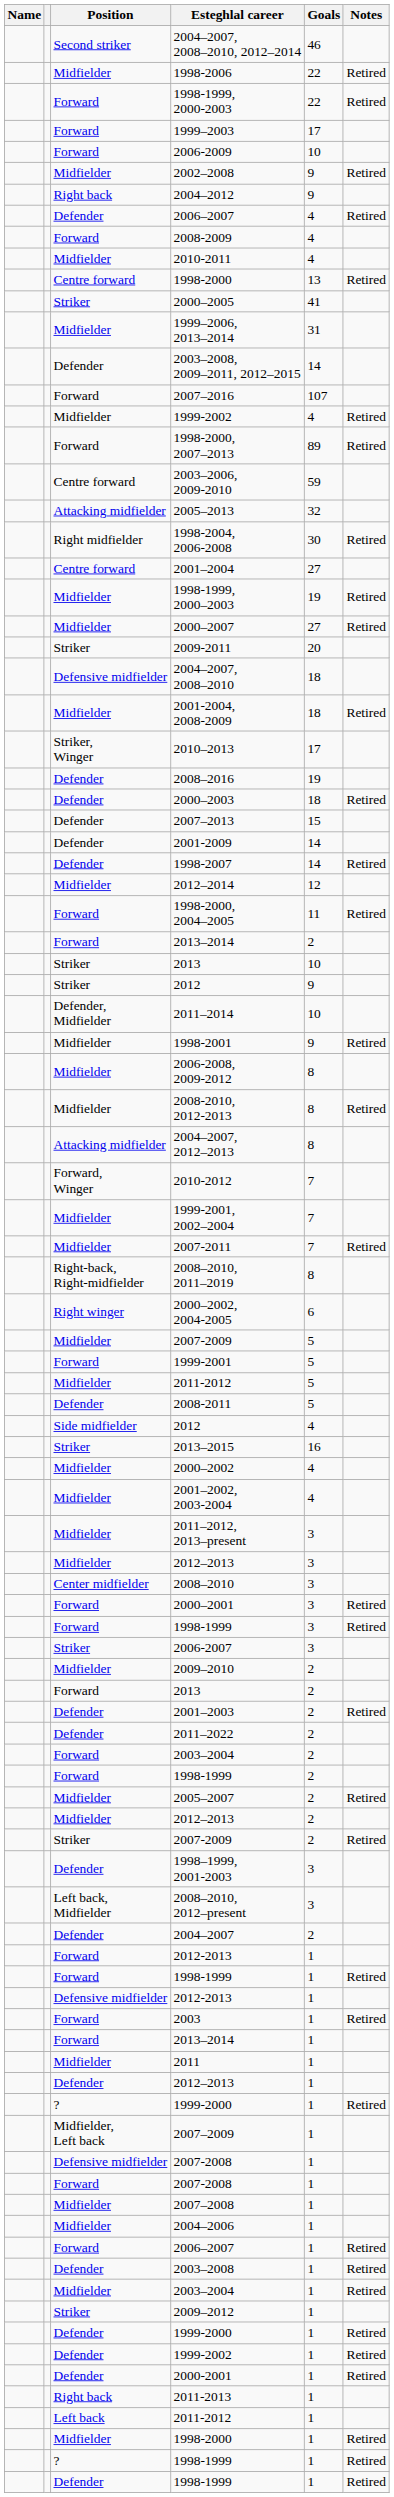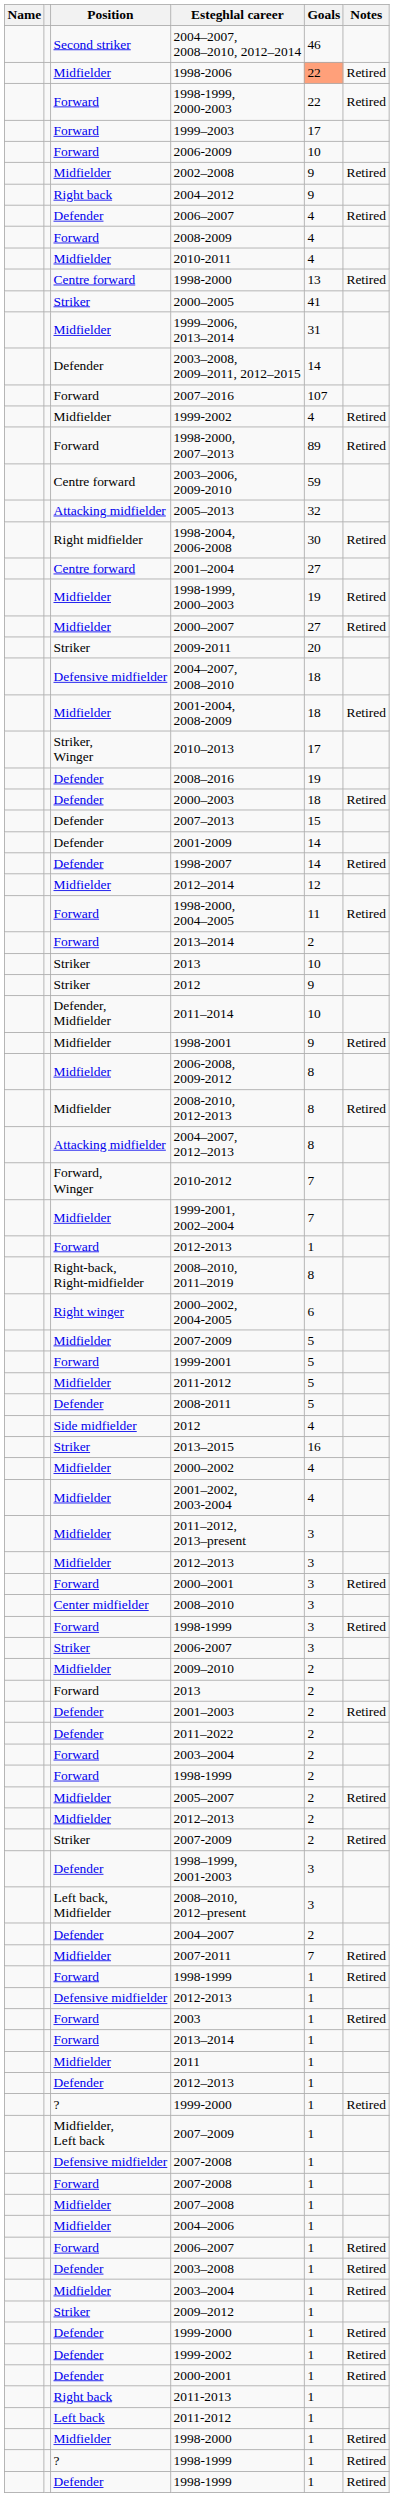(314, 72) no background -> (314, 72) lightsalmon background
rows swapped: (82, 1246) <-> (76, 1955)
rows swapped: (101, 1584) <-> (76, 1605)
